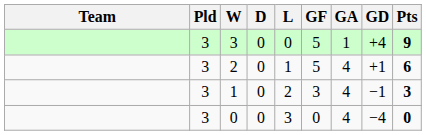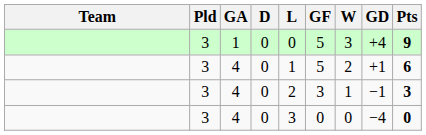columns swapped: (234, 17) <-> (346, 17)
